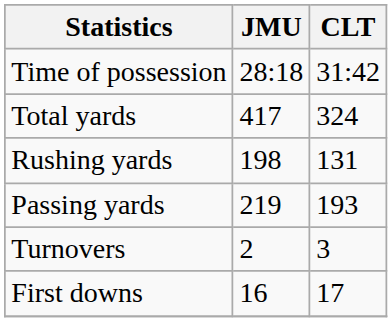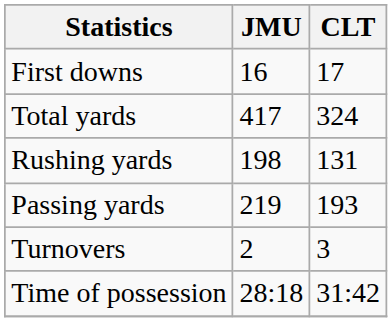rows swapped: (77, 293) <-> (119, 71)
